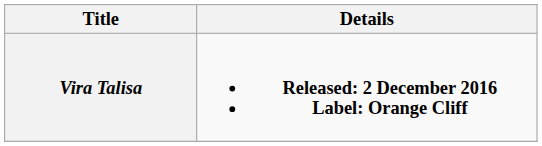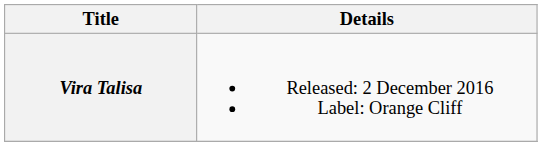(367, 98) bold -> (367, 98) normal
